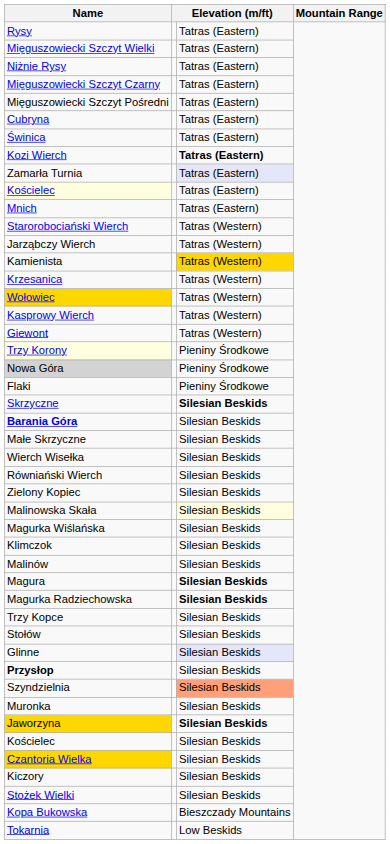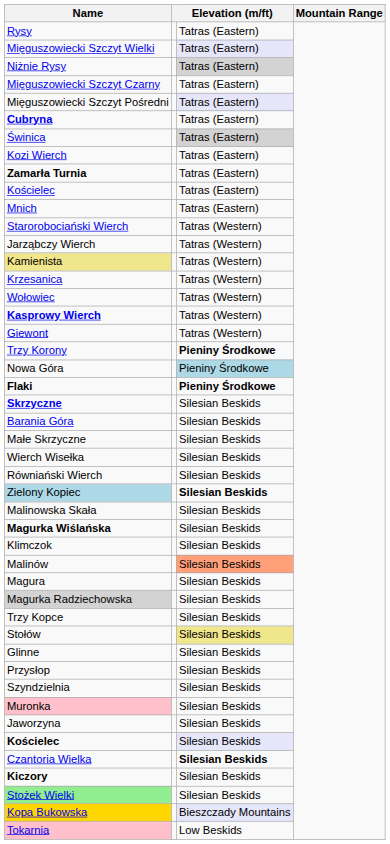(219, 48) no background -> (219, 48) lavender background
(219, 66) no background -> (219, 66) lightgrey background
(219, 102) no background -> (219, 102) lavender background
(28, 119) normal -> (30, 119) bold
(219, 137) no background -> (219, 137) lightgrey background
(221, 155) bold -> (219, 155) normal
(45, 173) normal -> (47, 173) bold
(219, 173) lavender background -> (219, 173) no background
(31, 191) lightyellow background -> (31, 191) no background
(35, 262) no background -> (35, 262) khaki background
(220, 262) gold background -> (220, 262) no background
(31, 297) gold background -> (31, 297) no background
(51, 315) normal -> (54, 315) bold
(37, 350) lightyellow background -> (37, 350) no background
(224, 350) normal -> (227, 350) bold
(35, 368) lightgrey background -> (35, 368) no background
(224, 368) no background -> (224, 368) lightblue background
(19, 386) normal -> (20, 386) bold
(224, 386) normal -> (227, 386) bold
(33, 404) normal -> (34, 404) bold
(223, 404) bold -> (220, 404) normal
(42, 421) bold -> (40, 421) normal
(44, 492) no background -> (44, 492) lightblue background
(220, 492) normal -> (223, 492) bold
(220, 510) lightyellow background -> (220, 510) no background
(56, 528) normal -> (59, 528) bold
(220, 564) no background -> (220, 564) lightsalmon background
(223, 581) bold -> (220, 581) normal
(69, 599) no background -> (69, 599) lightgrey background
(223, 599) bold -> (220, 599) normal
(220, 635) no background -> (220, 635) khaki background
(220, 652) lavender background -> (220, 652) no background
(30, 670) bold -> (28, 670) normal
(220, 688) lightsalmon background -> (220, 688) no background
(29, 706) no background -> (29, 706) pink background
(34, 723) gold background -> (34, 723) no background
(223, 723) bold -> (220, 723) normal
(31, 741) normal -> (33, 741) bold
(220, 741) no background -> (220, 741) lavender background
(49, 759) gold background -> (49, 759) no background
(220, 759) normal -> (223, 759) bold
(25, 777) normal -> (27, 777) bold
(41, 794) no background -> (41, 794) lightgreen background
(47, 812) no background -> (47, 812) gold background
(235, 812) no background -> (235, 812) lavender background
(28, 830) no background -> (28, 830) pink background
